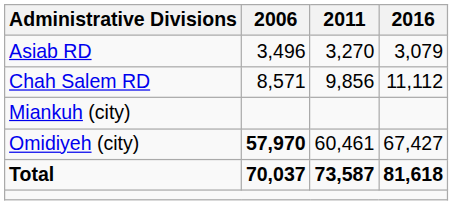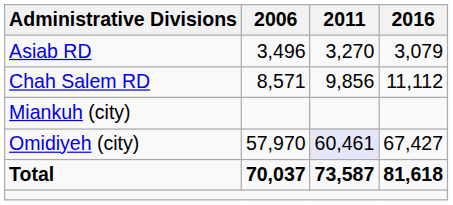(276, 143) bold -> (276, 143) normal
(344, 143) no background -> (344, 143) lavender background
